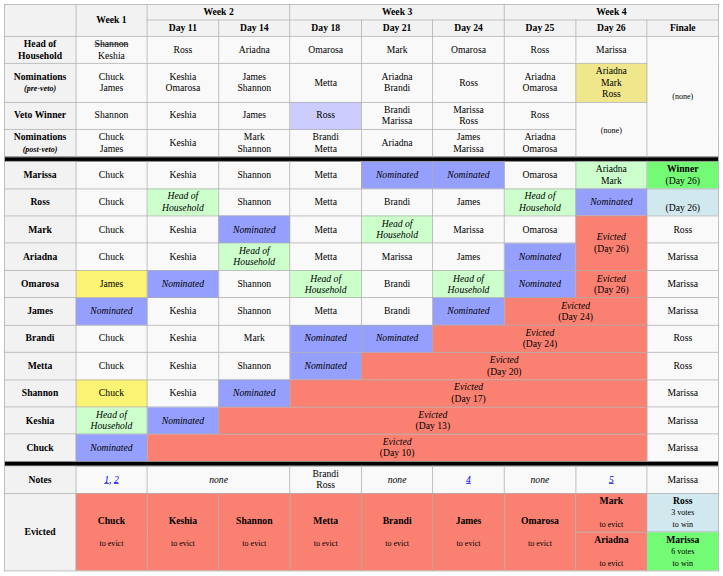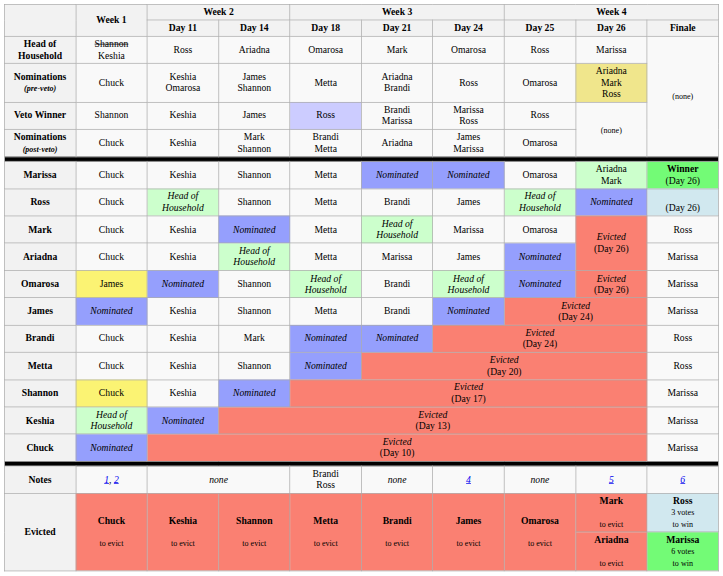(111, 82) Chuck James -> (111, 82) Chuck
(540, 82) Ariadna Omarosa -> (540, 82) Omarosa
(111, 142) Chuck James -> (111, 142) Chuck
(540, 142) Ariadna Omarosa -> (540, 142) Omarosa
(683, 479) Marissa -> (683, 479) 6
